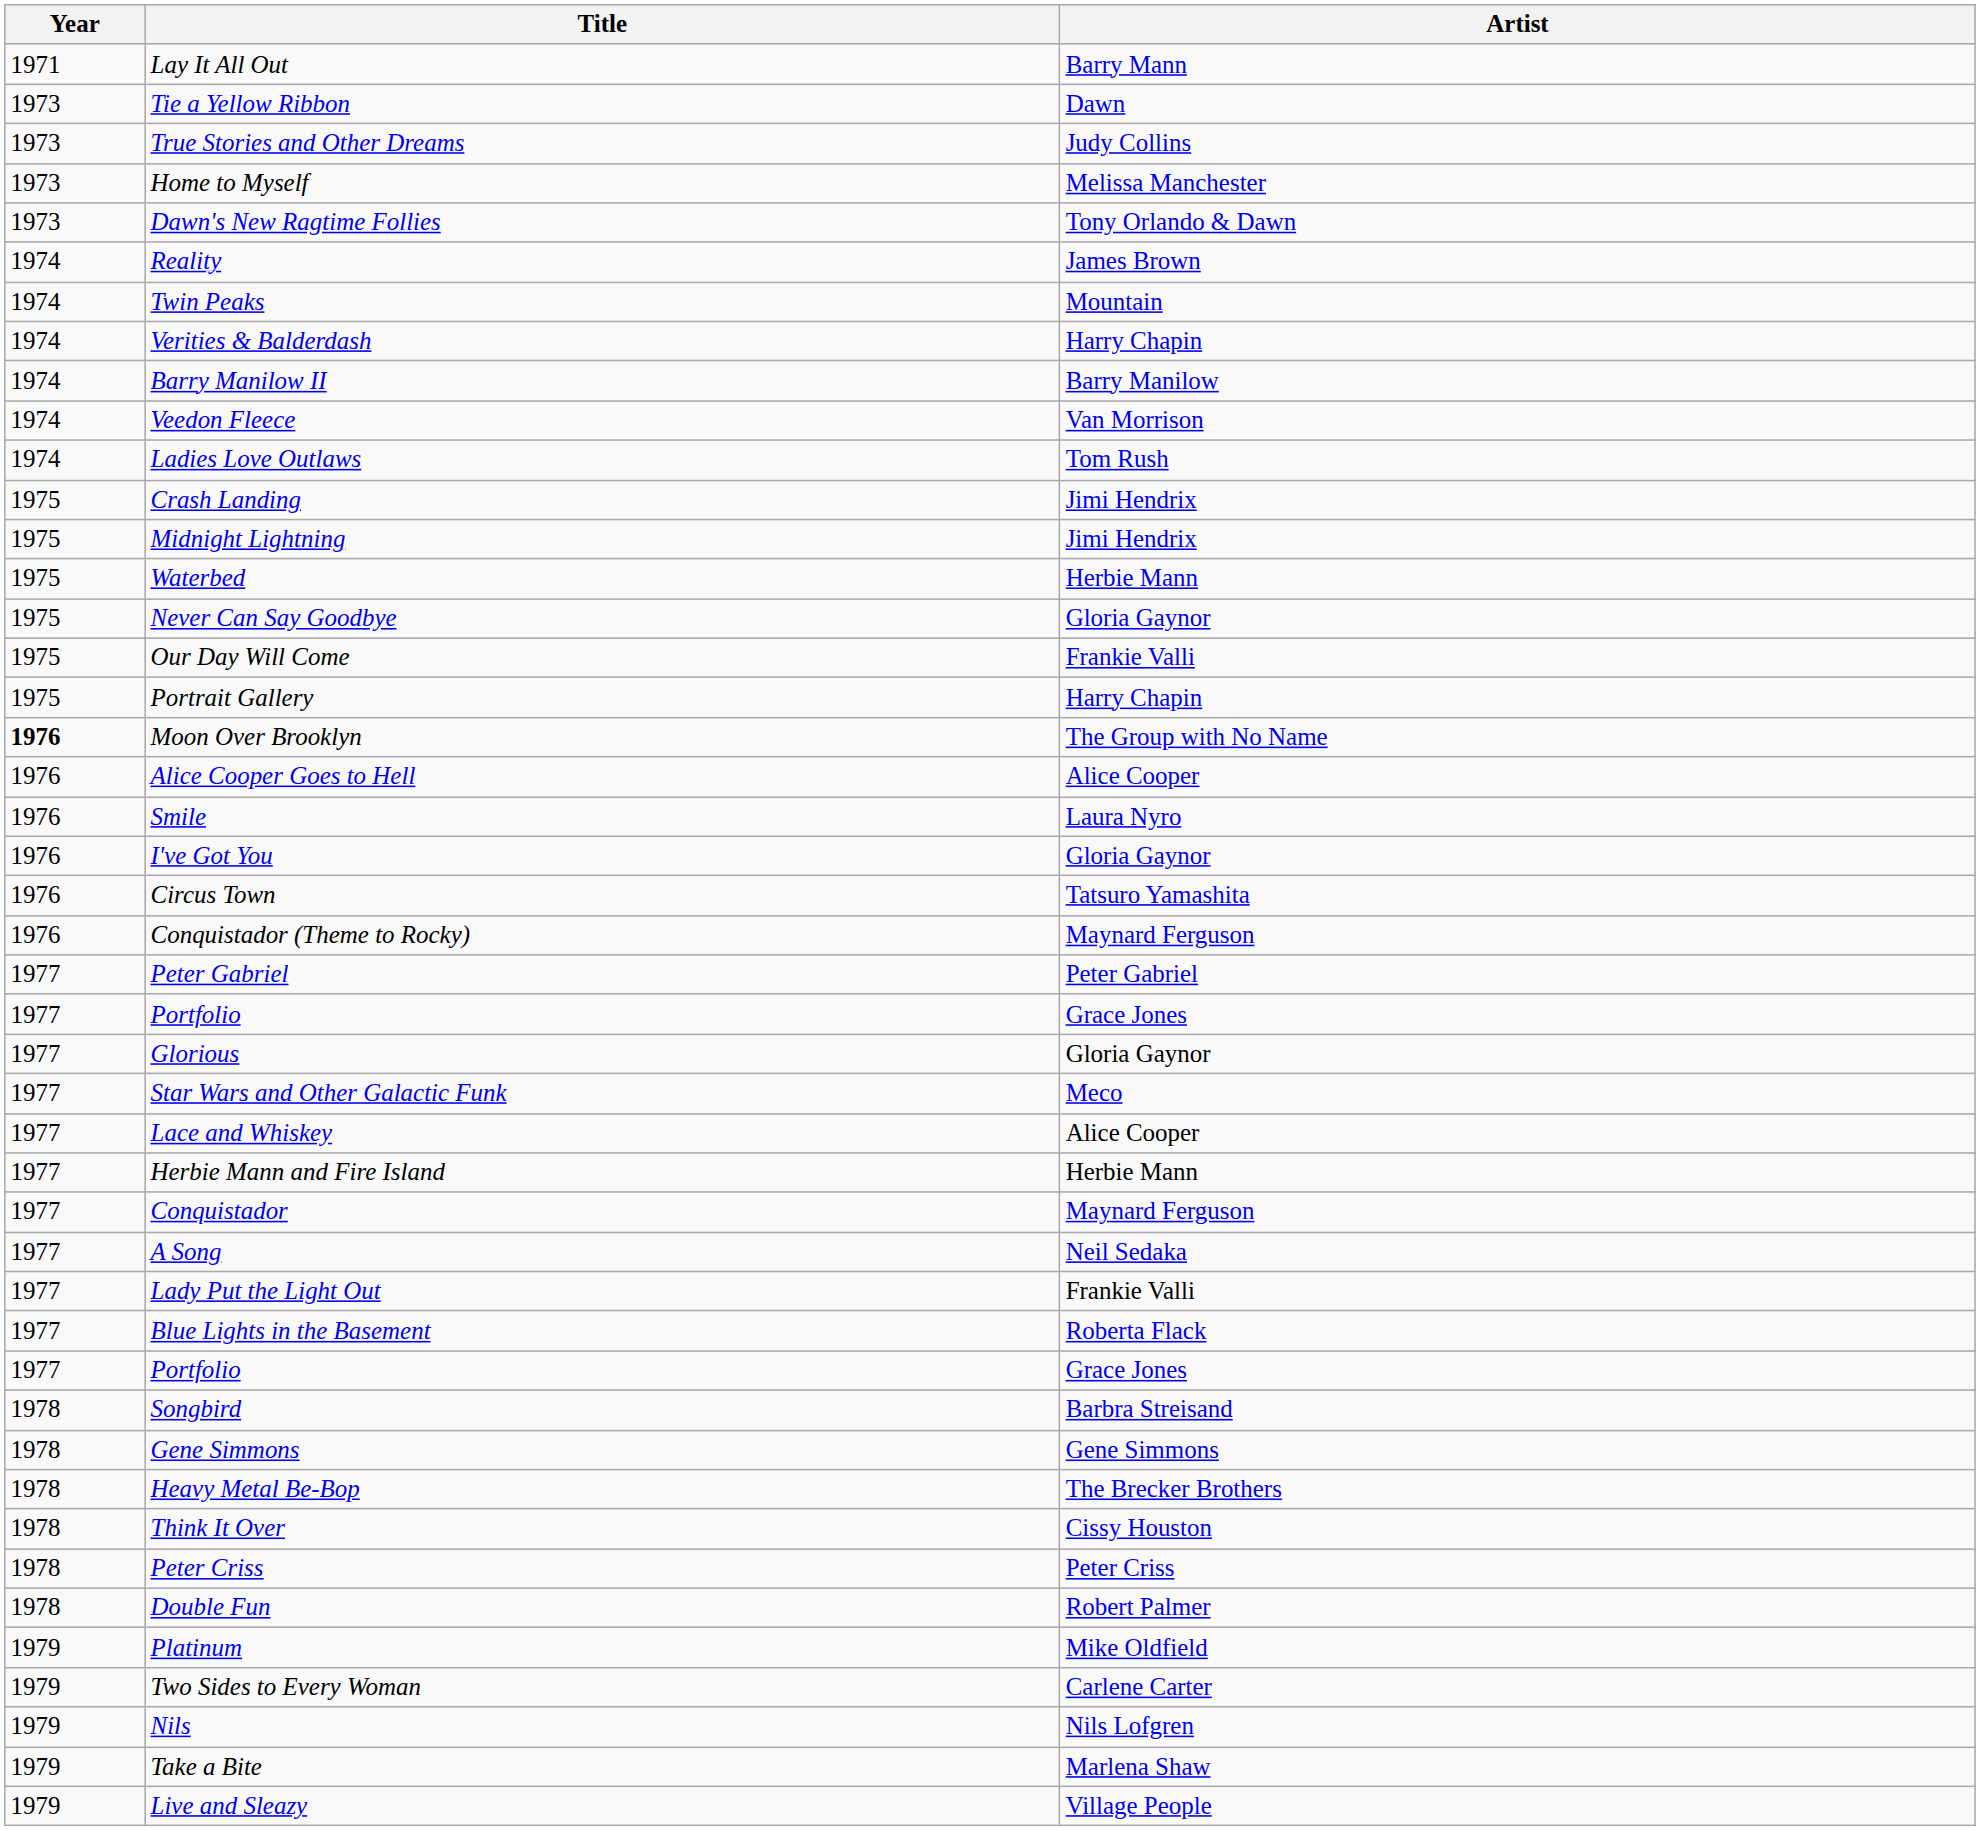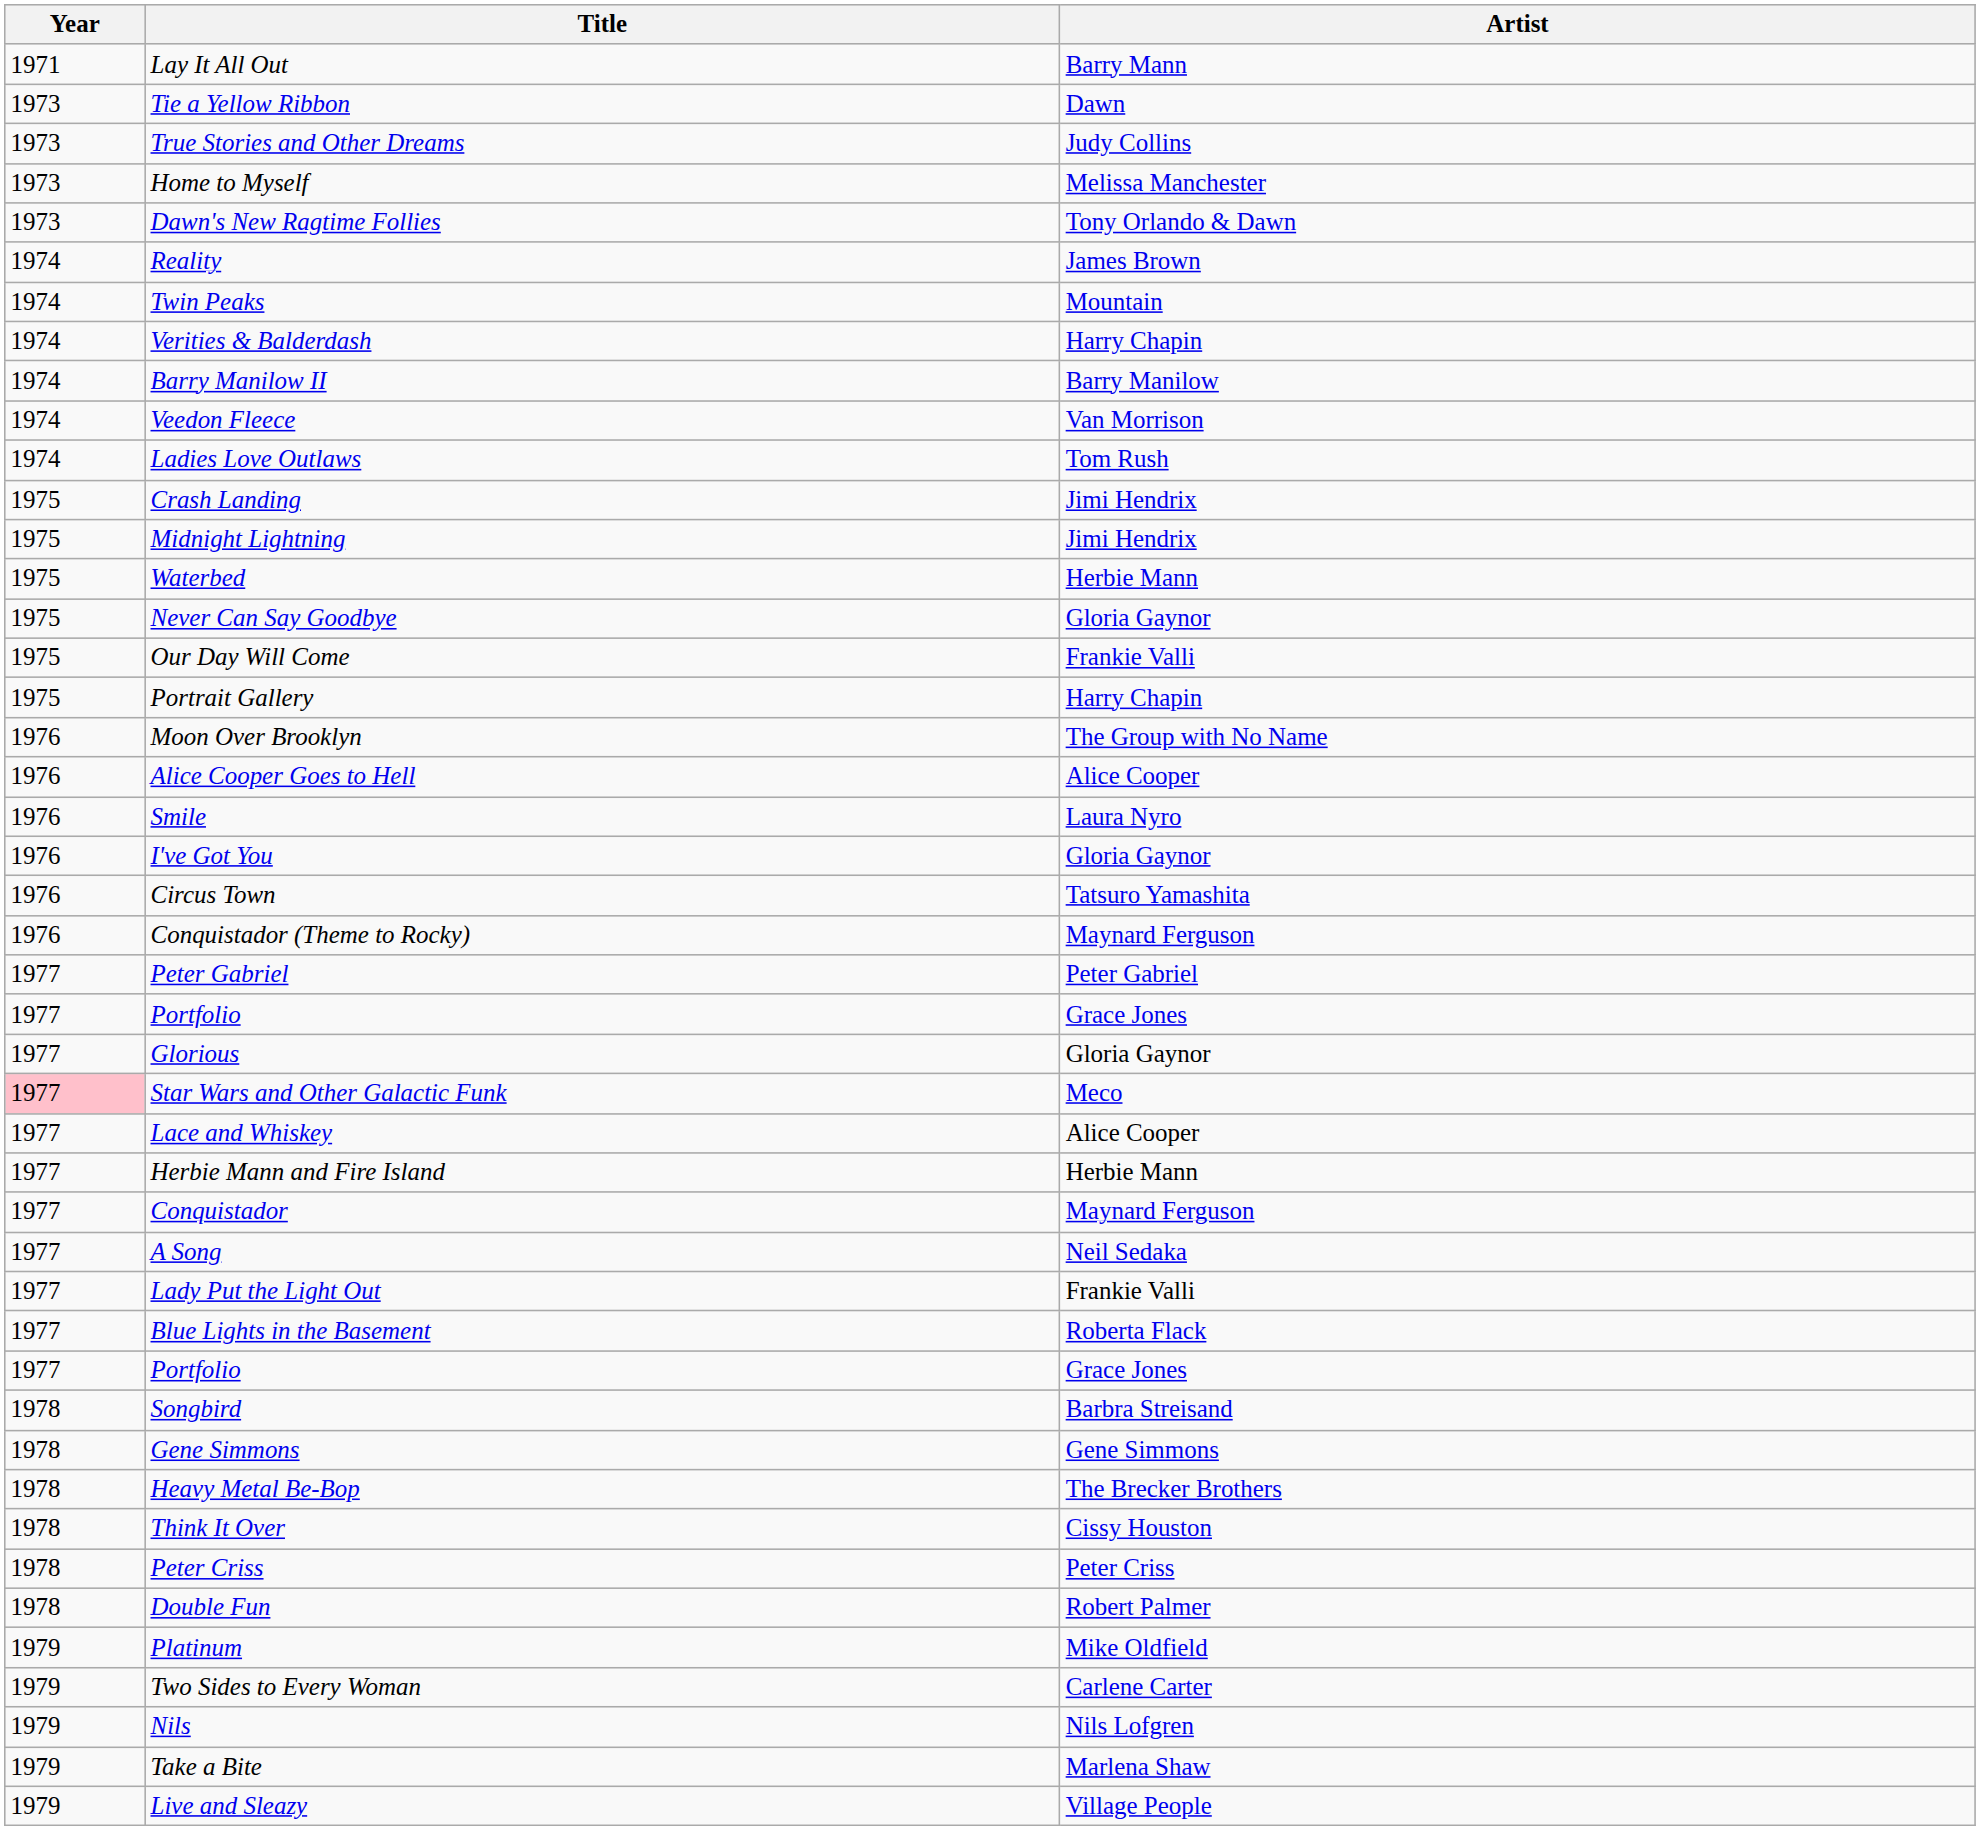(35, 736) bold -> (35, 736) normal
(35, 1093) no background -> (35, 1093) pink background
